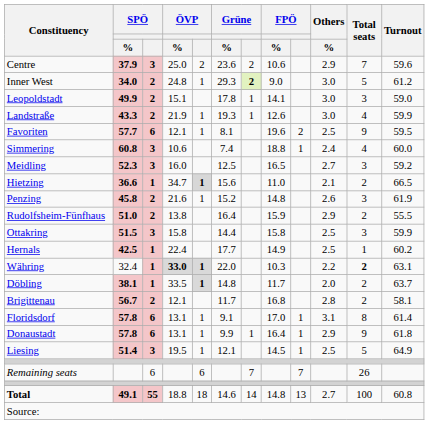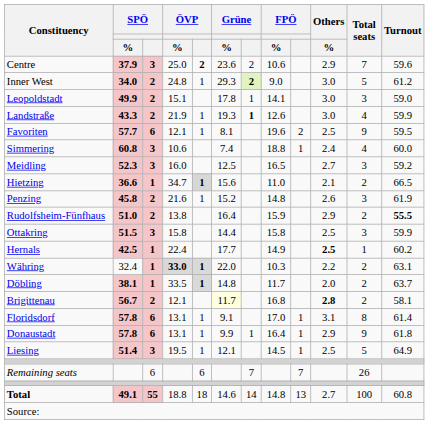(202, 65) normal -> (202, 65) bold
(251, 115) normal -> (251, 115) bold
(403, 216) normal -> (403, 216) bold
(329, 250) normal -> (329, 250) bold
(364, 267) bold -> (364, 267) normal
(227, 300) no background -> (227, 300) lightyellow background
(329, 300) normal -> (329, 300) bold
